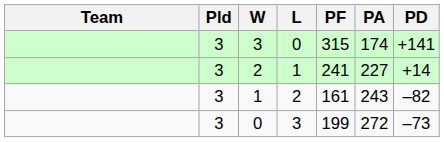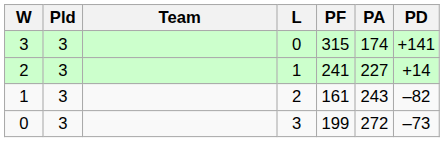columns swapped: (102, 17) <-> (258, 17)
